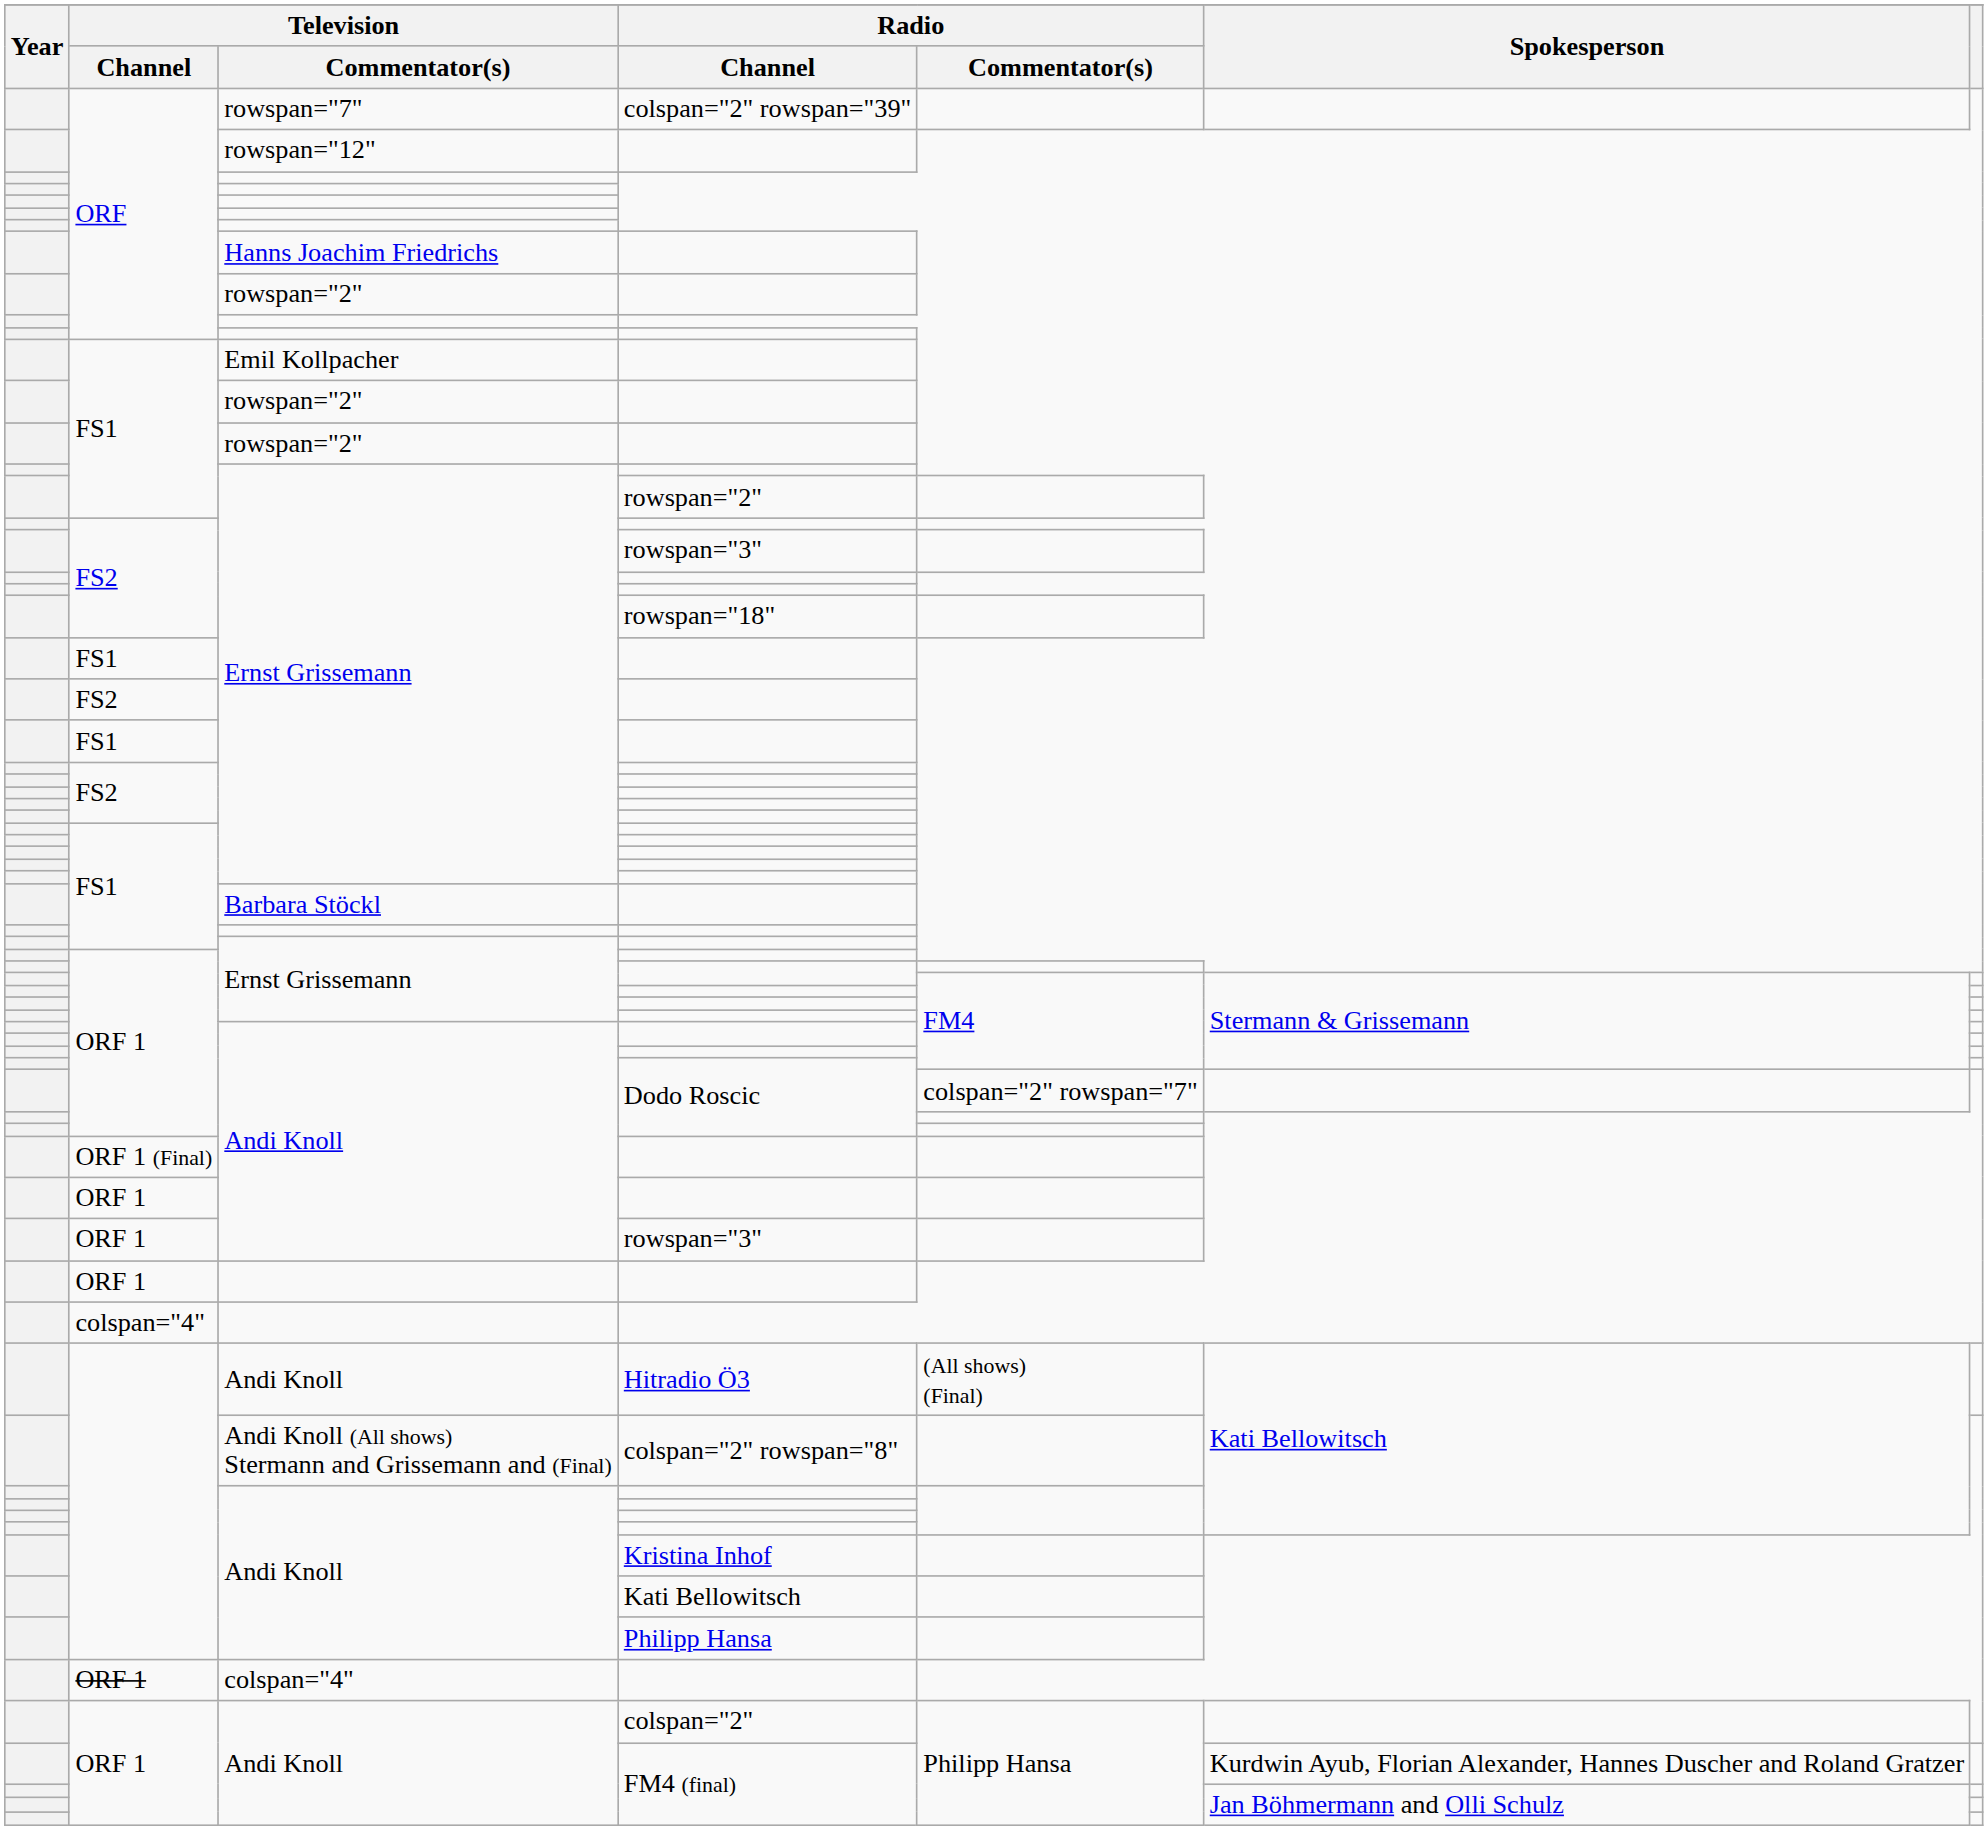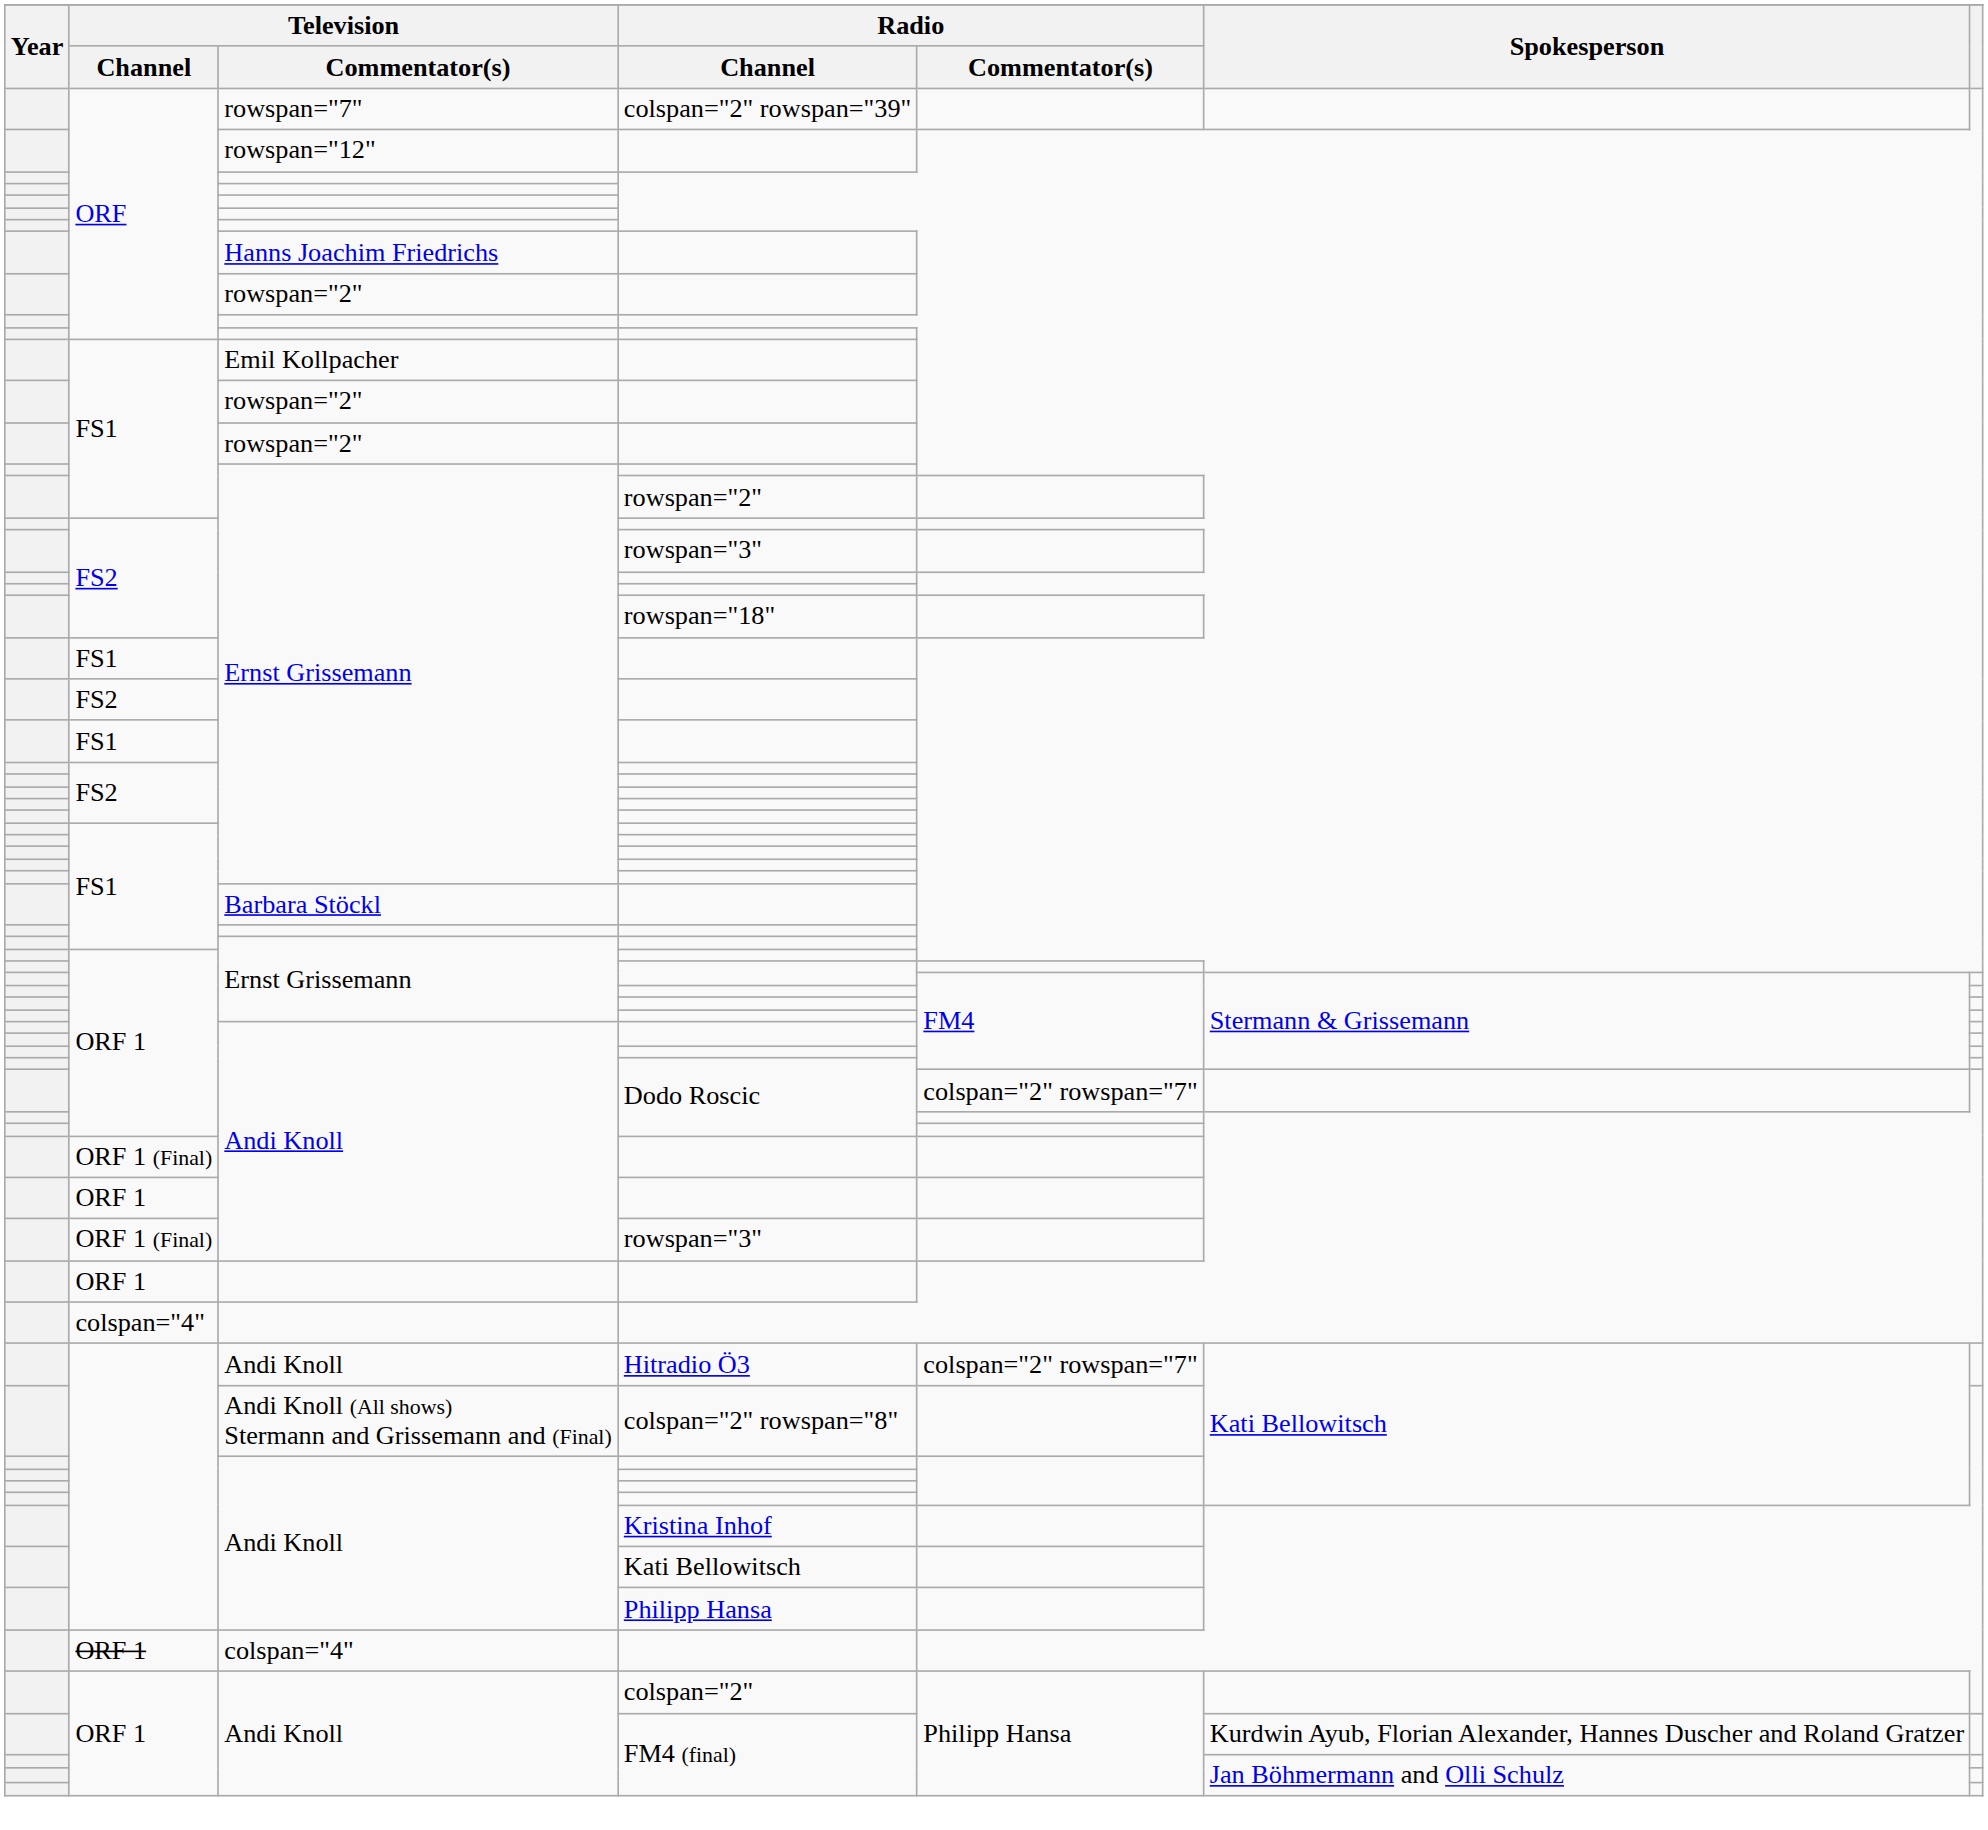(111, 1239) ORF 1 -> (144, 1239) ORF 1 (Final)
(975, 1380) (All shows) (Final) -> (1061, 1364) colspan="2" rowspan="7"
